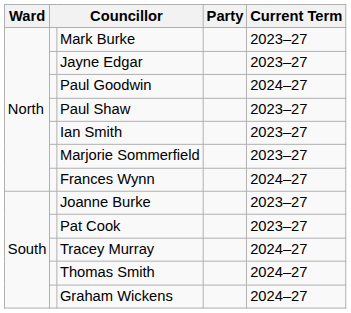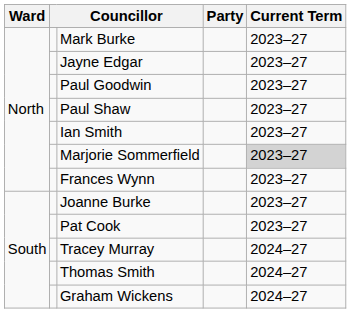(279, 86) 2024–27 -> (279, 86) 2023–27
(279, 156) no background -> (279, 156) lightgrey background
(279, 179) 2024–27 -> (279, 179) 2023–27
